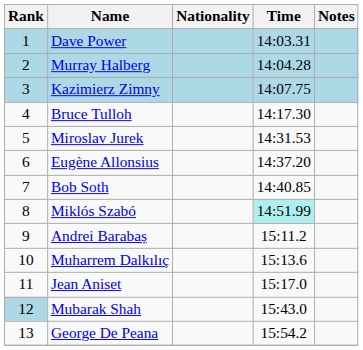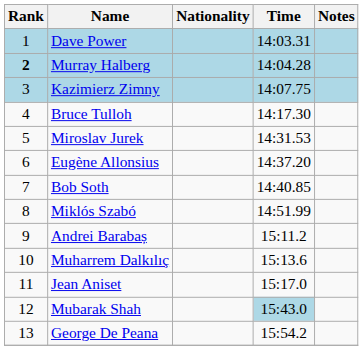(26, 65) normal -> (26, 65) bold
(284, 211) paleturquoise background -> (284, 211) no background
(26, 308) lightblue background -> (26, 308) no background
(284, 308) no background -> (284, 308) lightblue background
